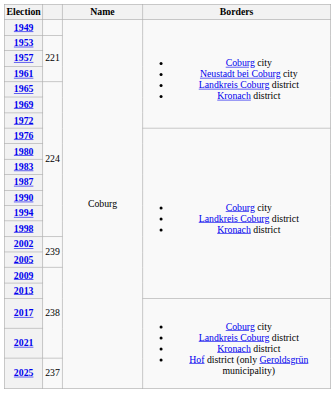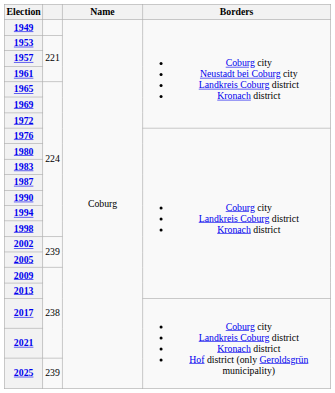(53, 373) 237 -> (53, 373) 239
